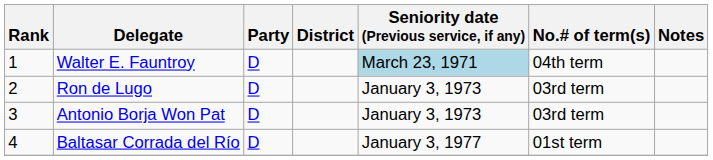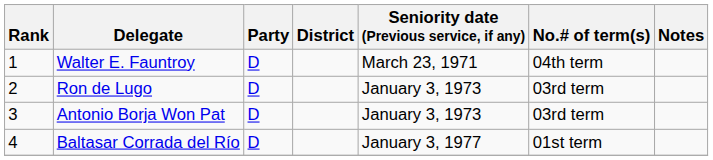(420, 62) lightblue background -> (420, 62) no background
